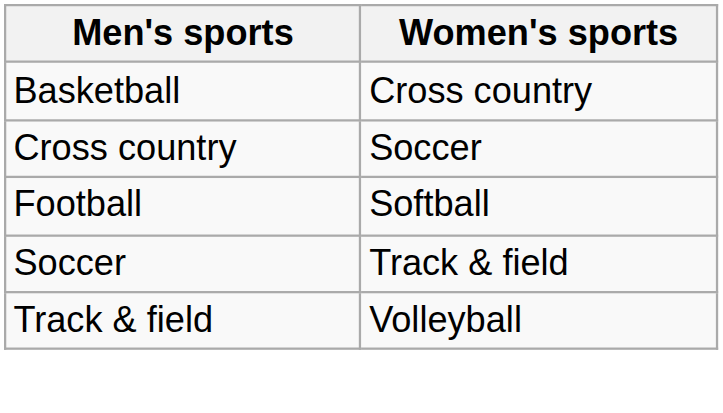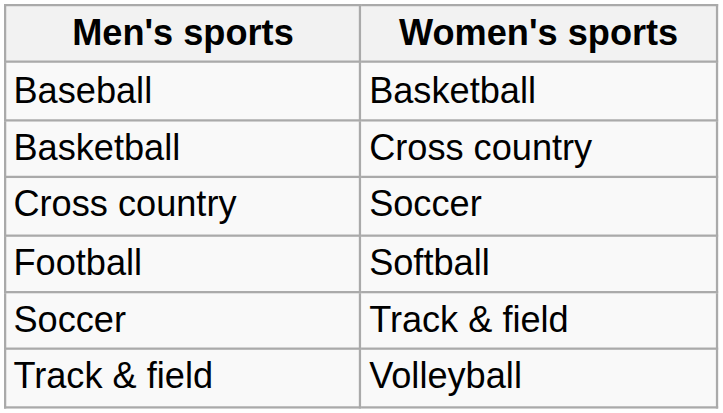+ row: (83, 90)
